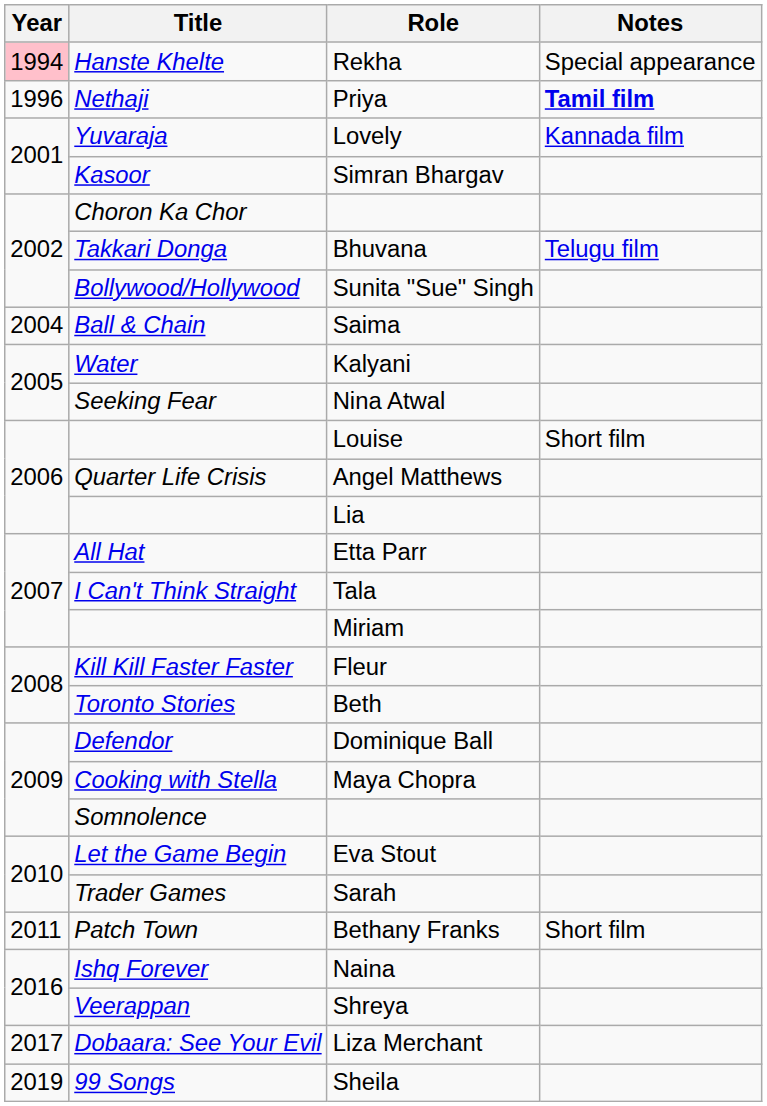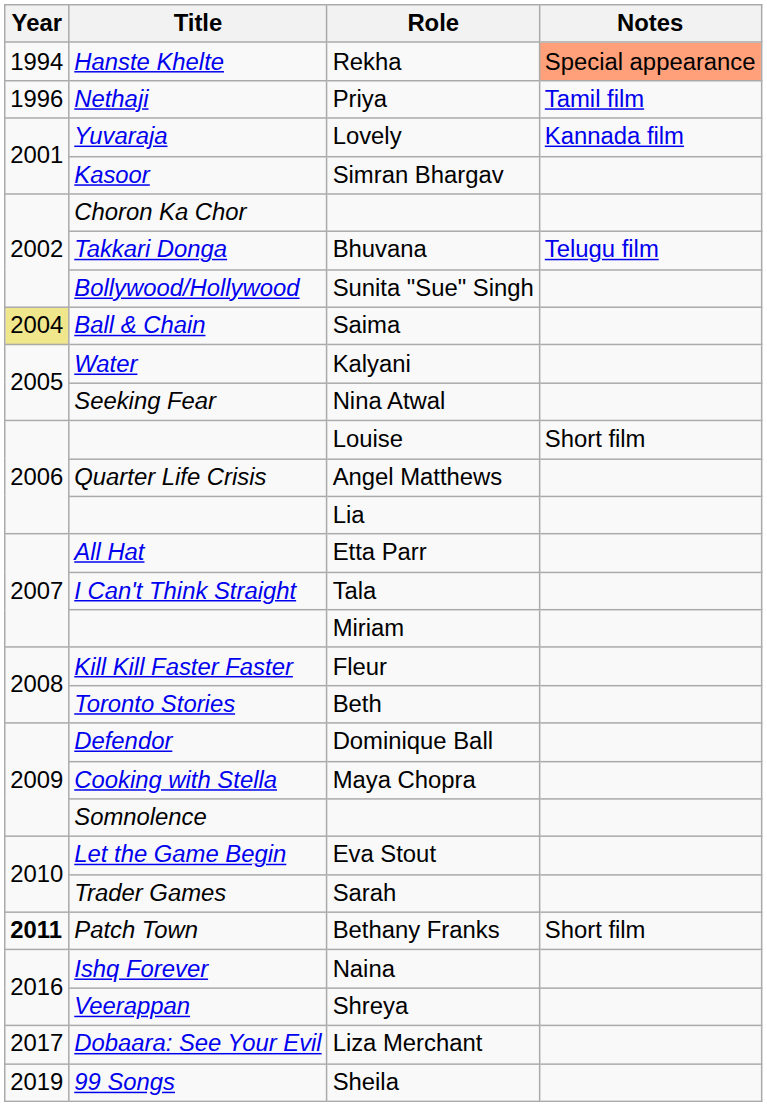(37, 61) pink background -> (37, 61) no background
(650, 61) no background -> (650, 61) lightsalmon background
(600, 99) bold -> (594, 99) normal
(37, 325) no background -> (37, 325) khaki background
(36, 930) normal -> (36, 930) bold
